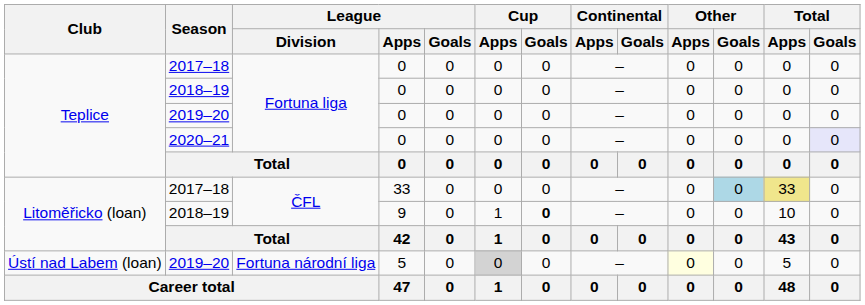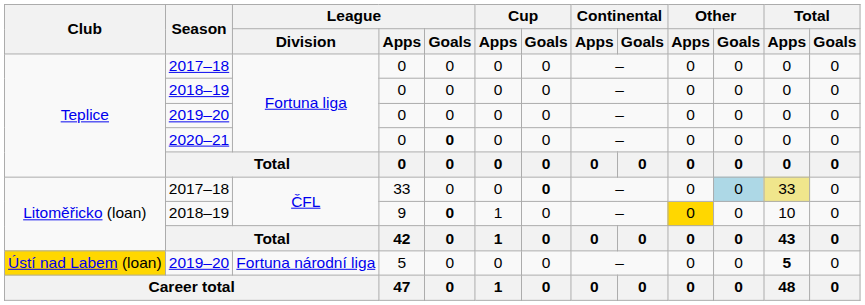(450, 139) normal -> (450, 139) bold
(835, 139) lavender background -> (835, 139) no background
(546, 189) normal -> (546, 189) bold
(450, 213) normal -> (450, 213) bold
(546, 213) bold -> (546, 213) normal
(691, 213) no background -> (691, 213) gold background
(85, 262) no background -> (85, 262) gold background
(498, 262) lightgrey background -> (498, 262) no background
(691, 262) lightyellow background -> (691, 262) no background
(787, 262) normal -> (787, 262) bold
